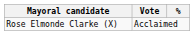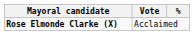(62, 24) normal -> (62, 24) bold
